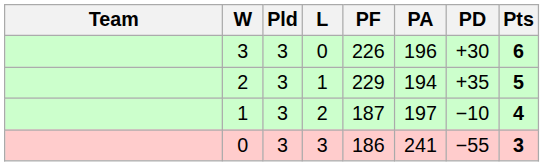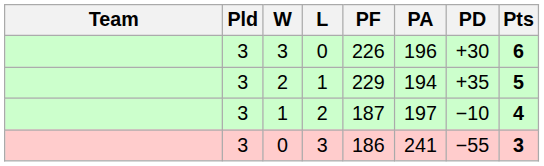columns swapped: (283, 20) <-> (243, 20)
